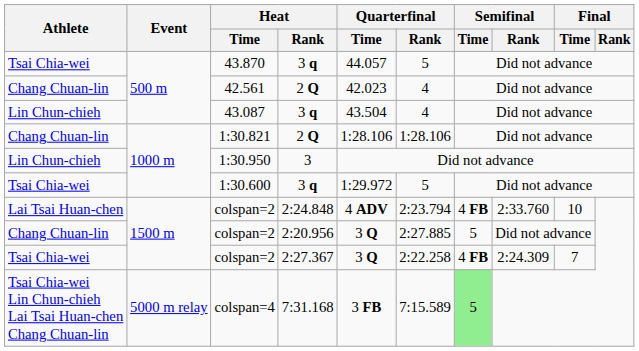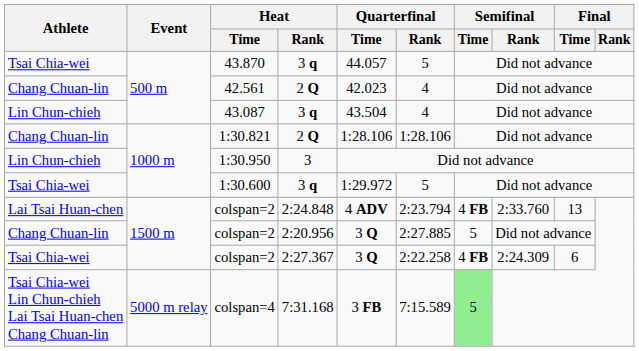(575, 209) 10 -> (575, 209) 13
(575, 257) 7 -> (575, 257) 6
